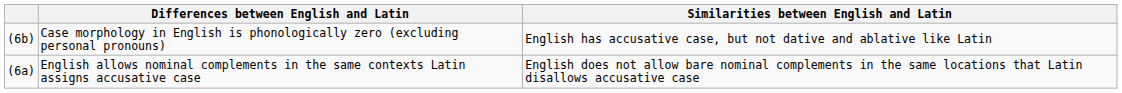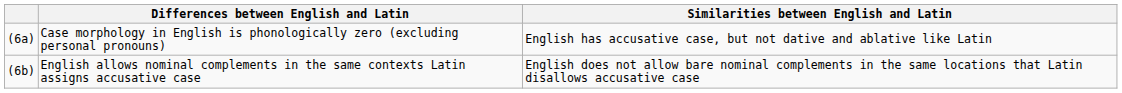(21, 39) (6b) -> (21, 39) (6a)
(21, 72) (6a) -> (21, 72) (6b)
